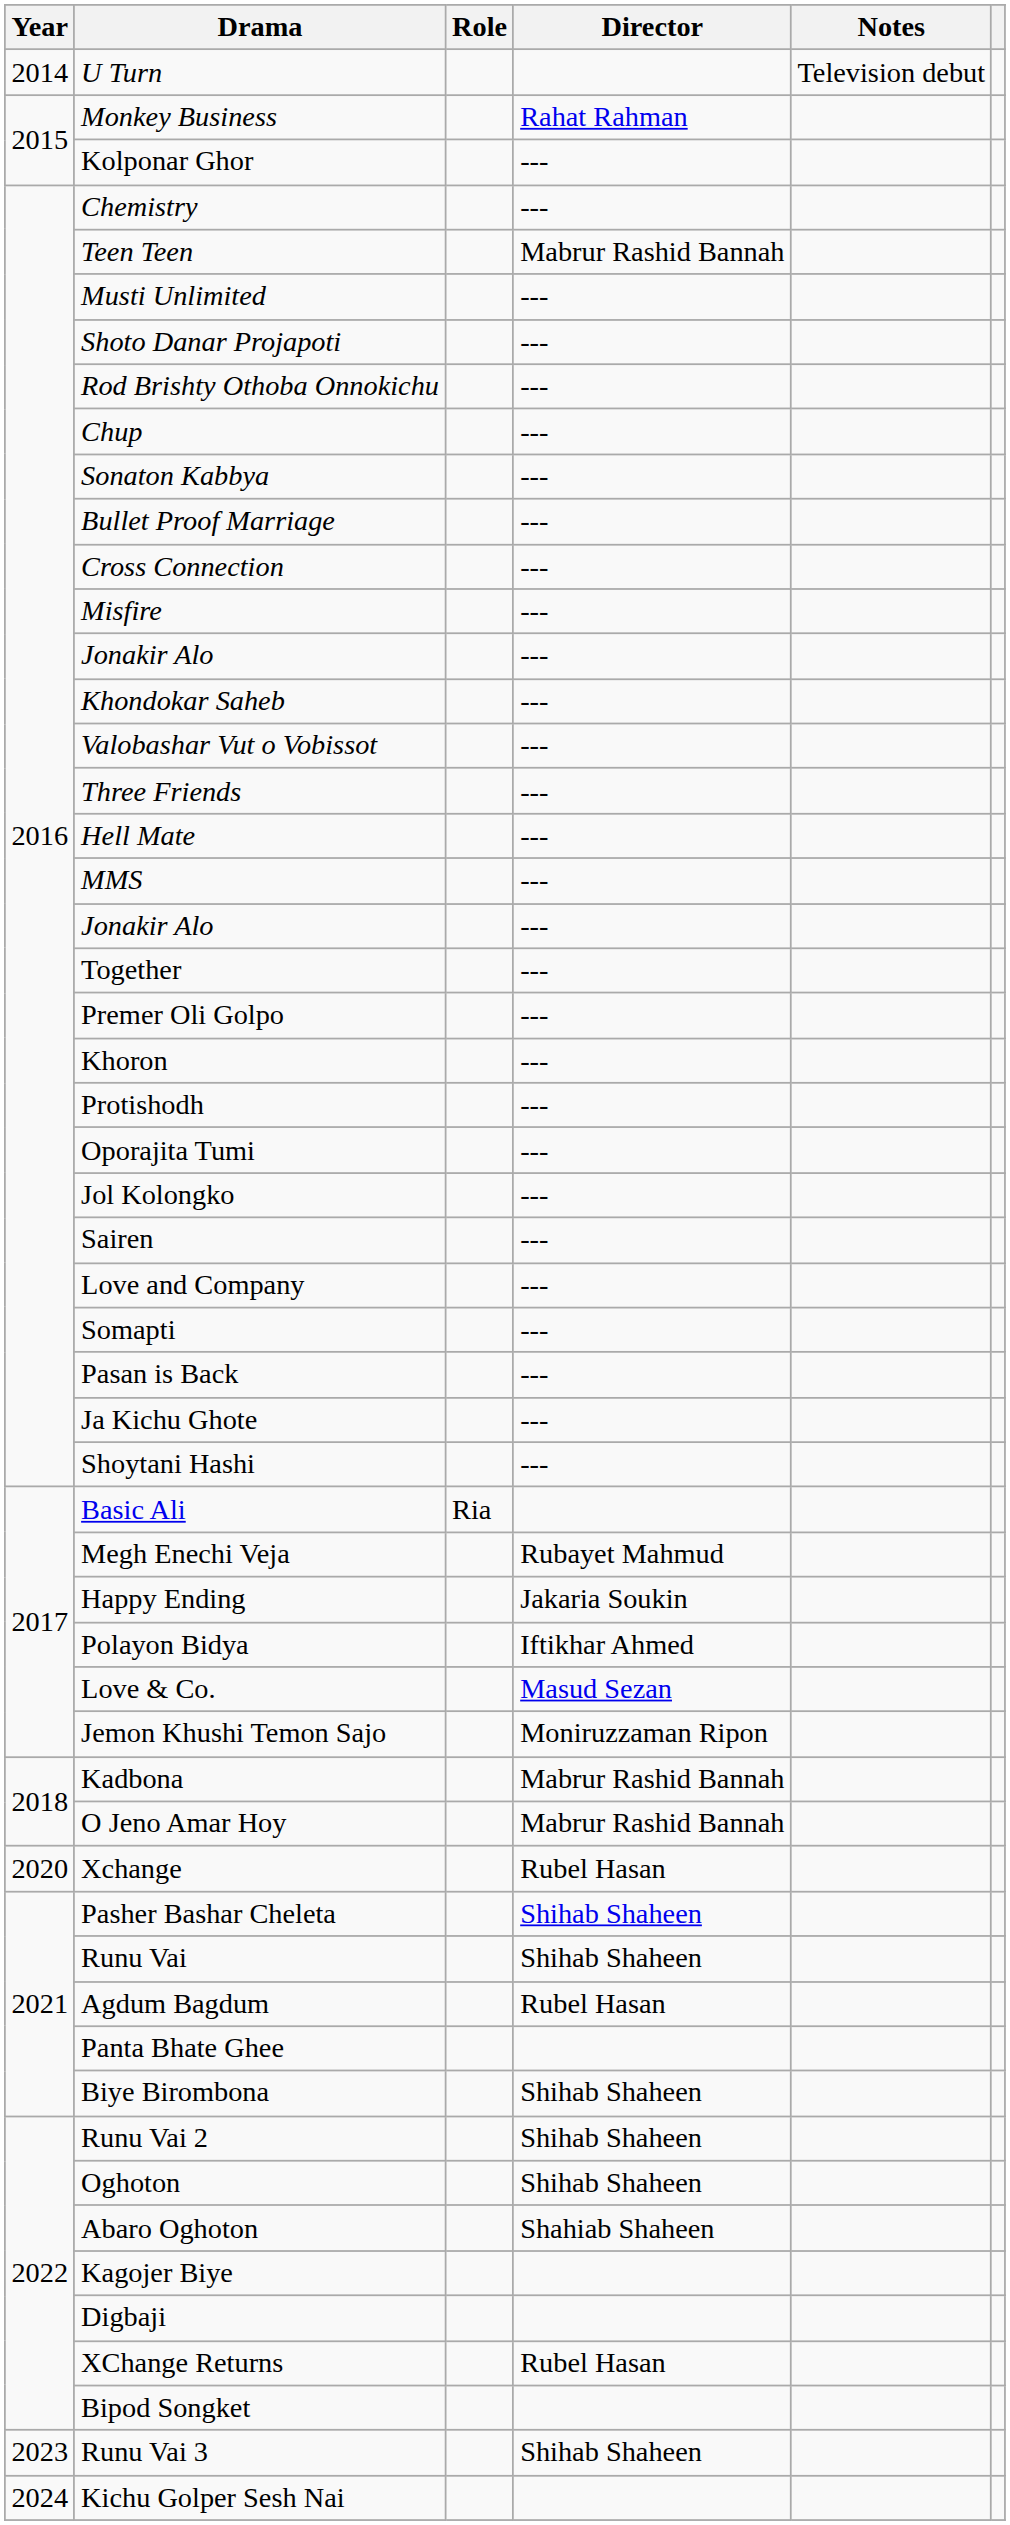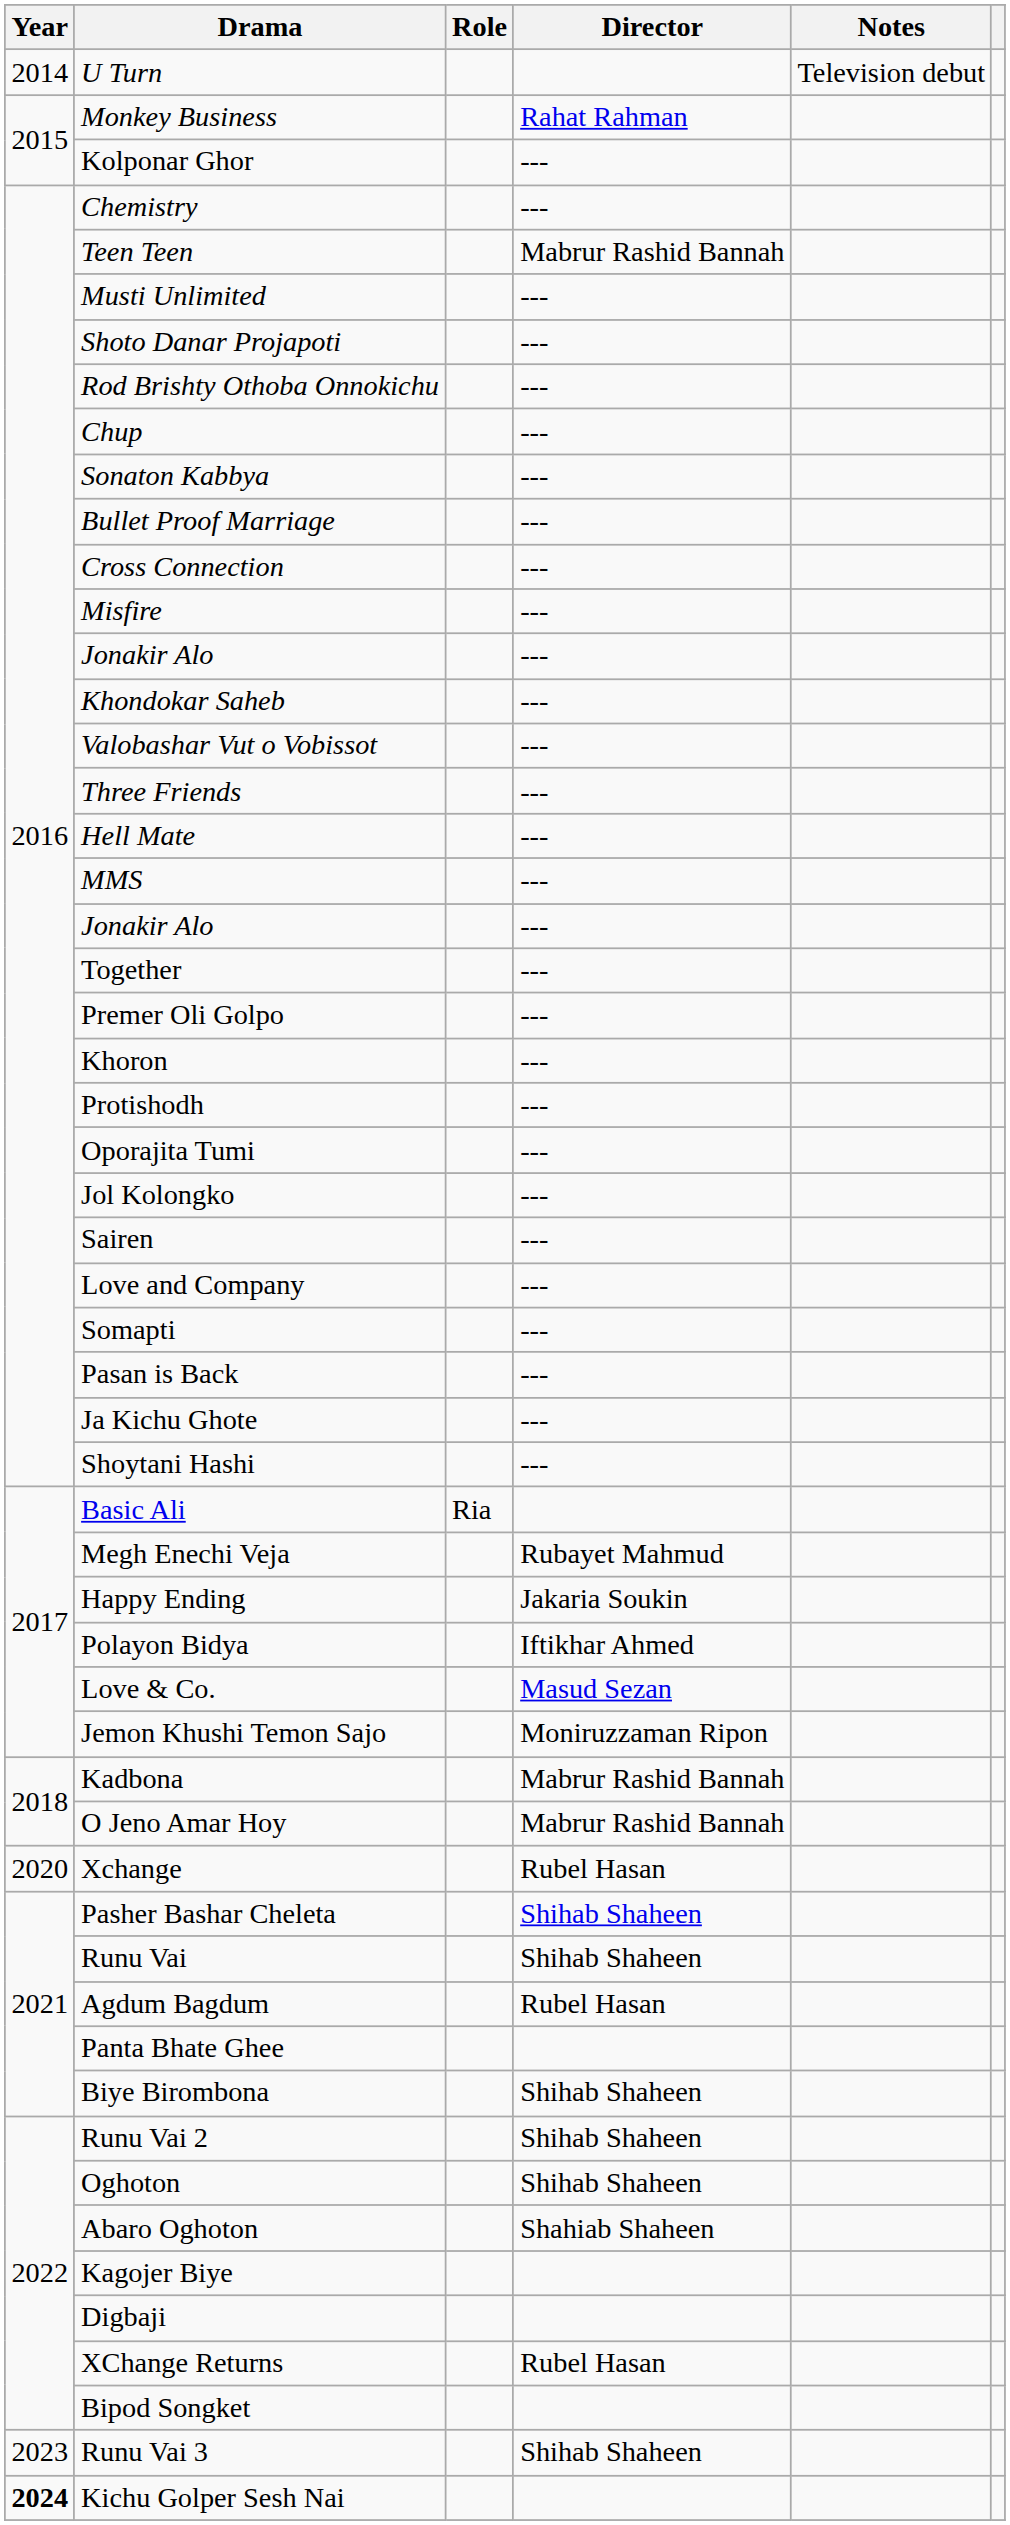(40, 2497) normal -> (40, 2497) bold
